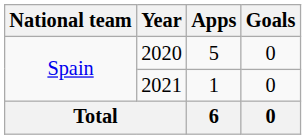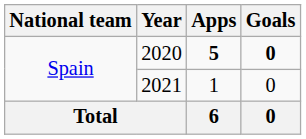(214, 52) normal -> (214, 52) bold
(271, 52) normal -> (271, 52) bold
